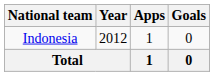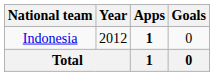(149, 37) normal -> (149, 37) bold
